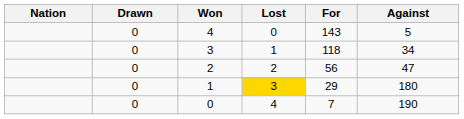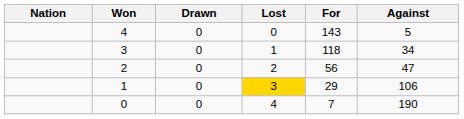columns swapped: (210, 13) <-> (135, 13)
(408, 86) 180 -> (408, 86) 106
